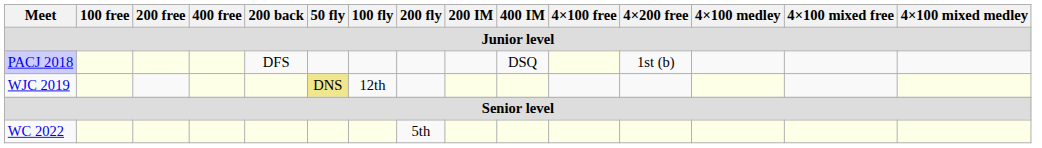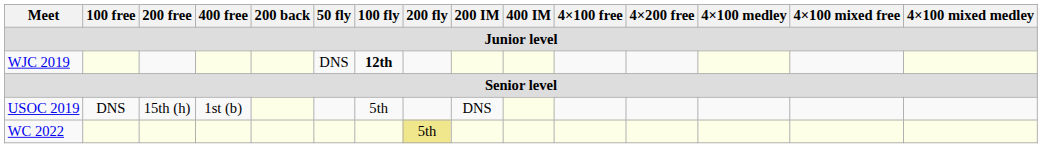- row: (41, 62)
(328, 85) khaki background -> (334, 62) no background
(372, 85) normal -> (379, 62) bold
+ row: (44, 108)
(421, 131) no background -> (427, 131) khaki background
